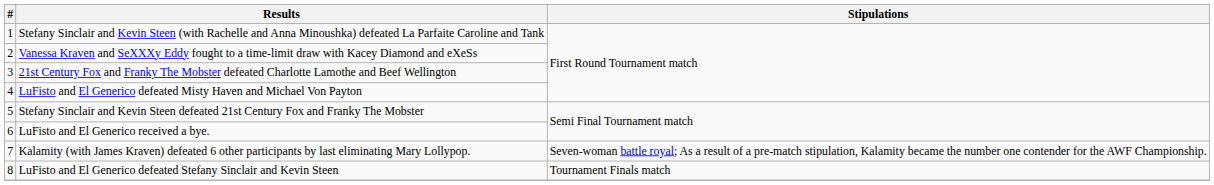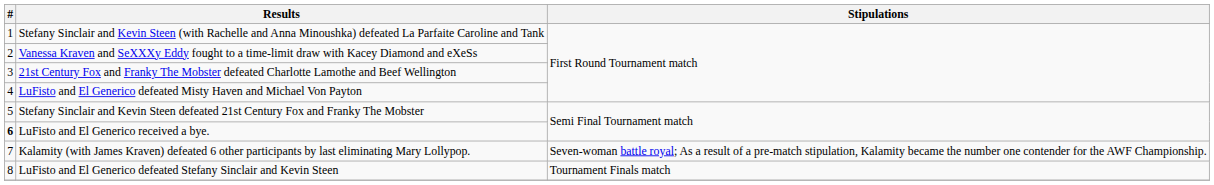(10, 130) normal -> (10, 130) bold
